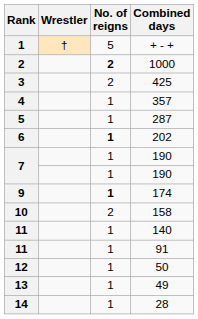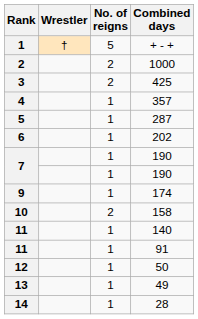(110, 63) bold -> (110, 63) normal
(110, 138) bold -> (110, 138) normal
(110, 193) bold -> (110, 193) normal
